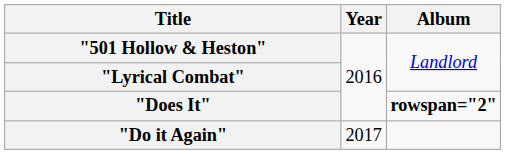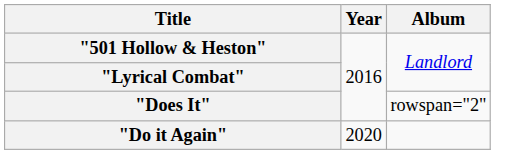(444, 105) bold -> (438, 105) normal
(364, 134) 2017 -> (364, 134) 2020
